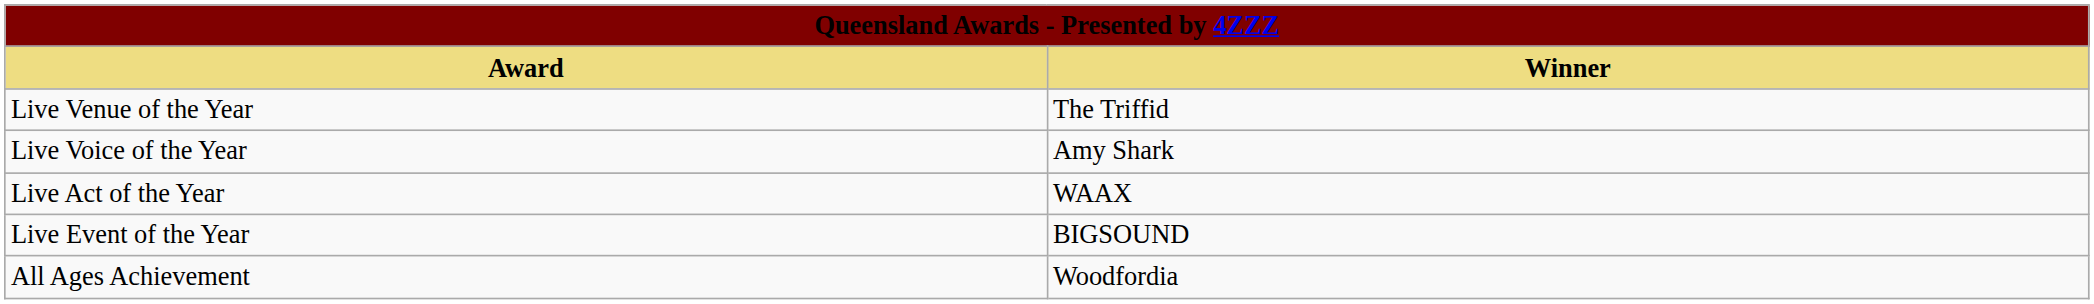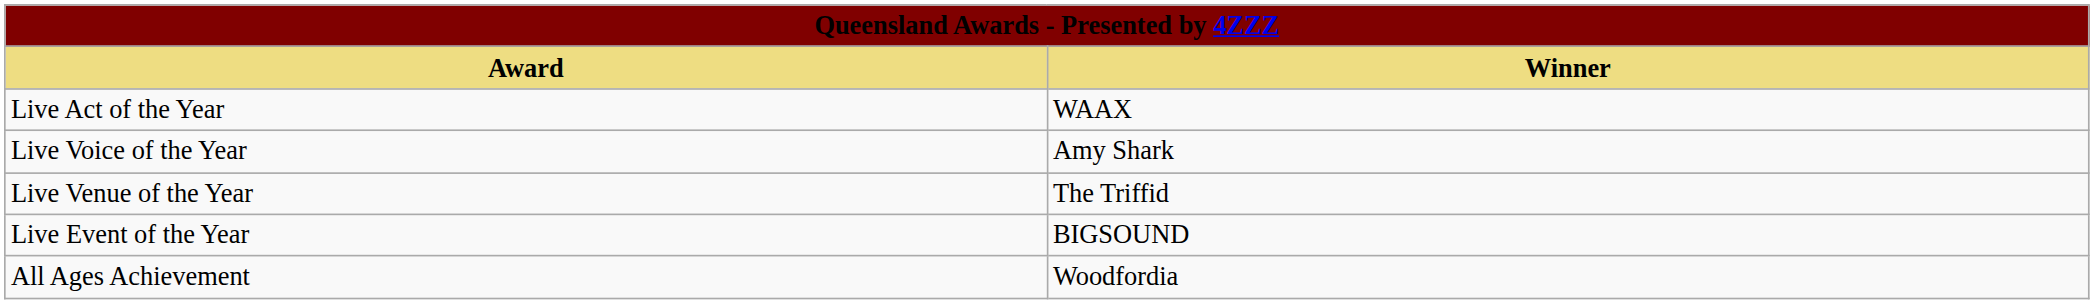rows swapped: (118, 192) <-> (132, 109)
